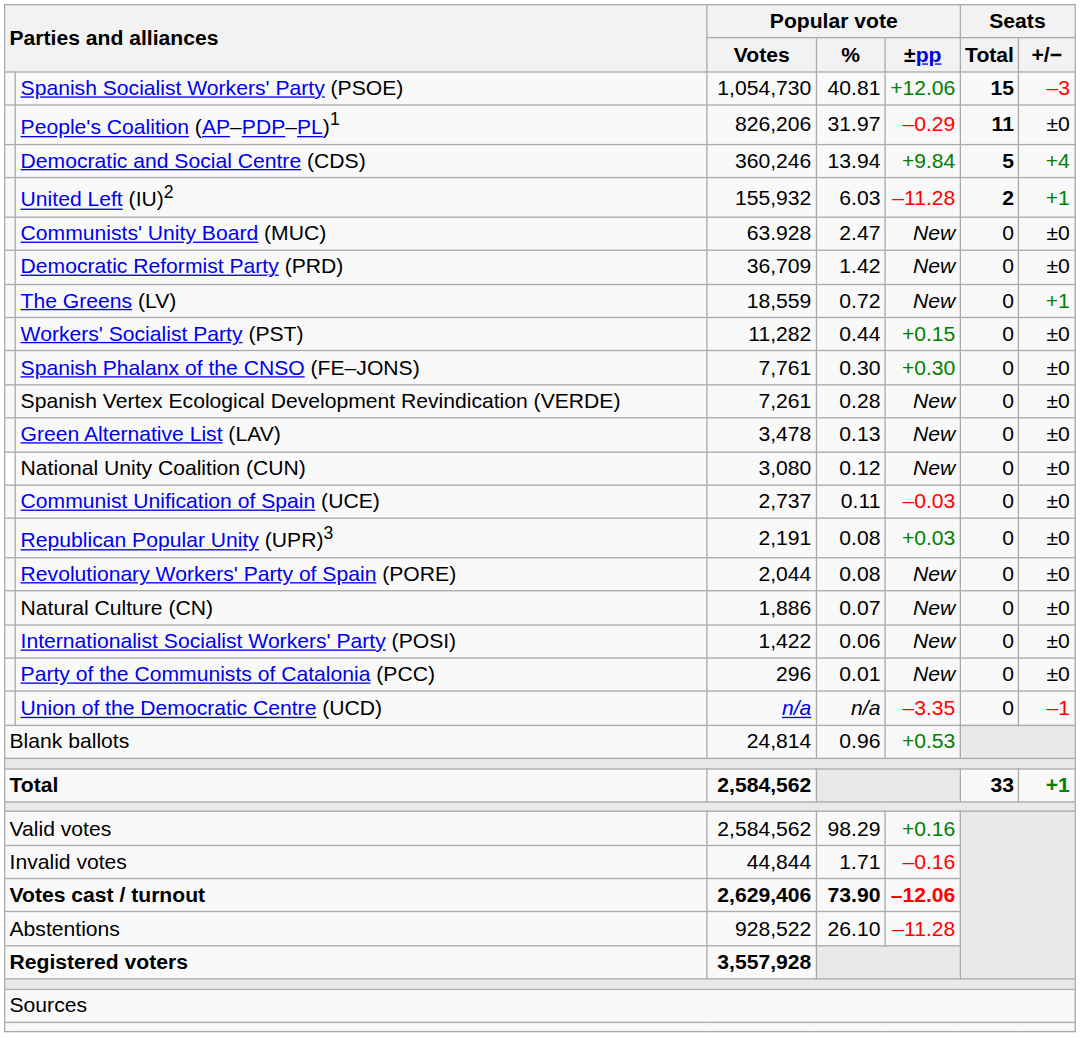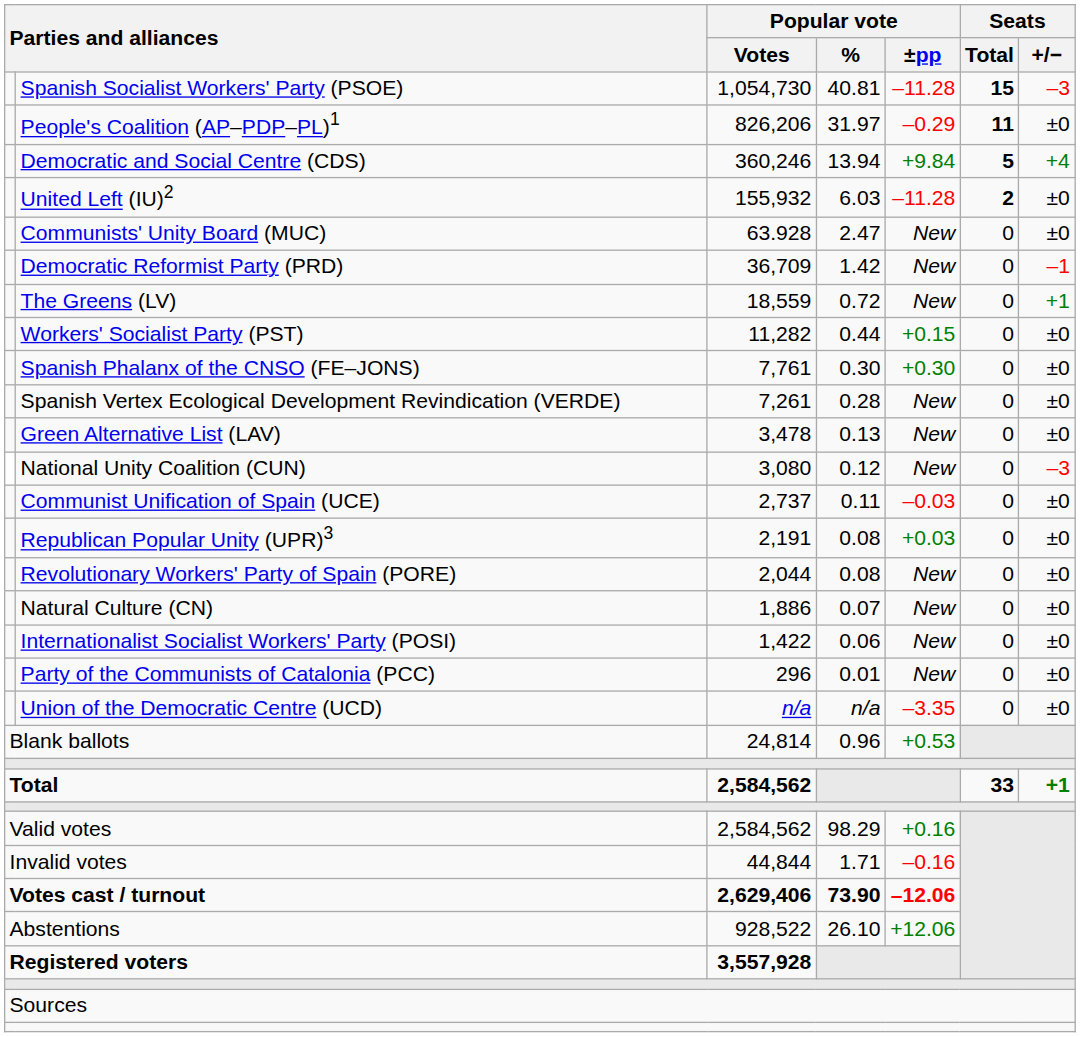(923, 88) +12.06 -> (924, 88) –11.28
(1058, 197) +1 -> (1058, 197) ±0
(1058, 267) ±0 -> (1058, 267) –1
(1058, 468) ±0 -> (1058, 468) –3
(1058, 708) –1 -> (1058, 708) ±0
(924, 928) –11.28 -> (923, 928) +12.06
